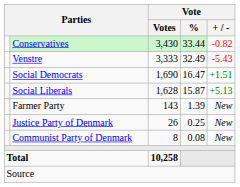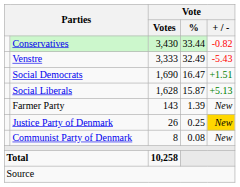(224, 122) no background -> (224, 122) gold background
